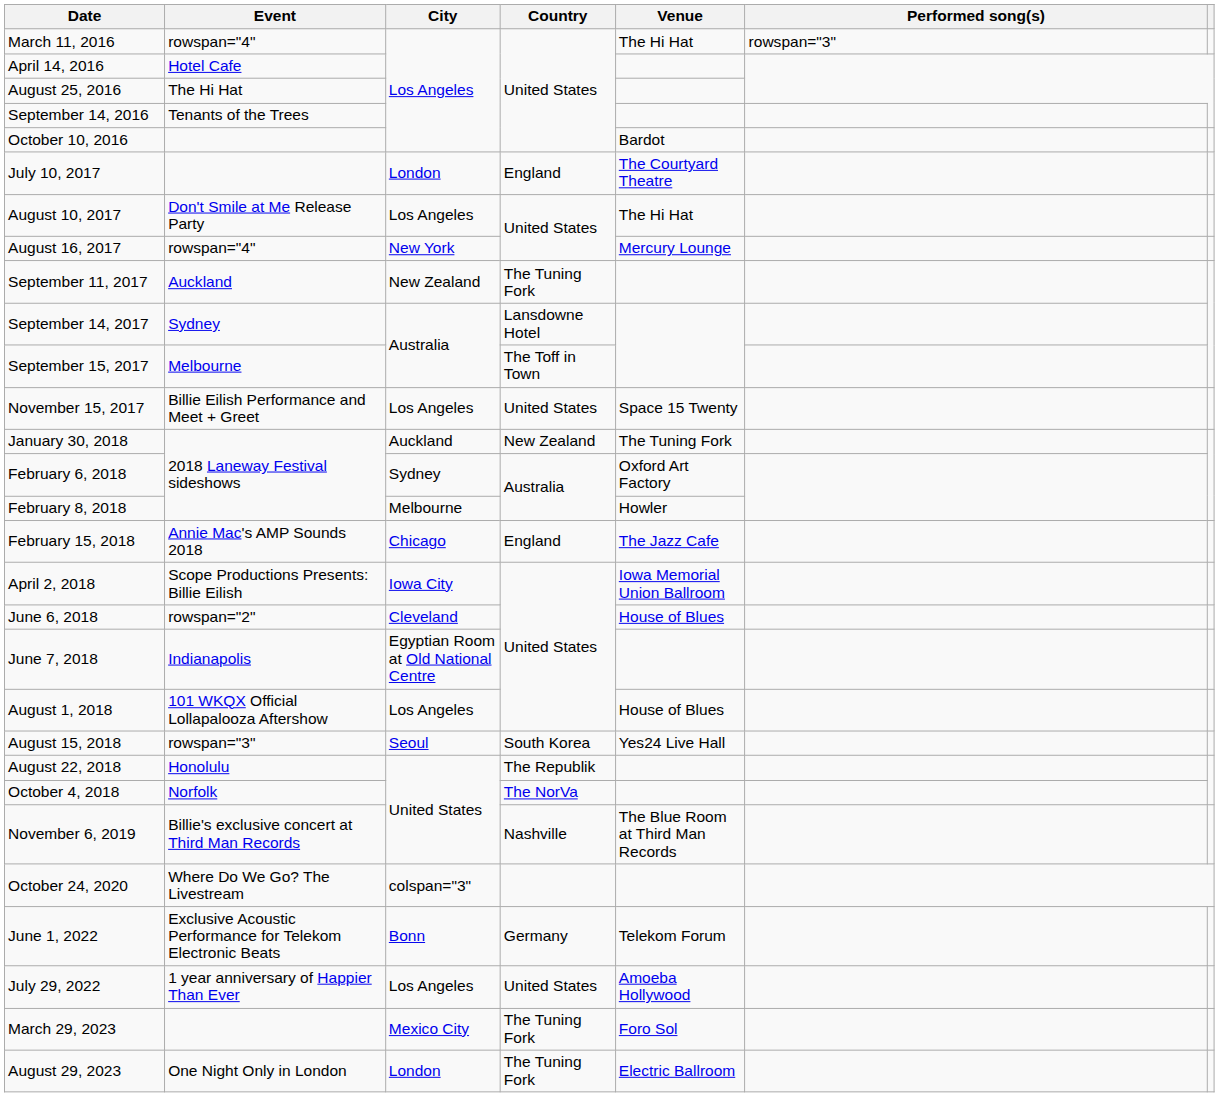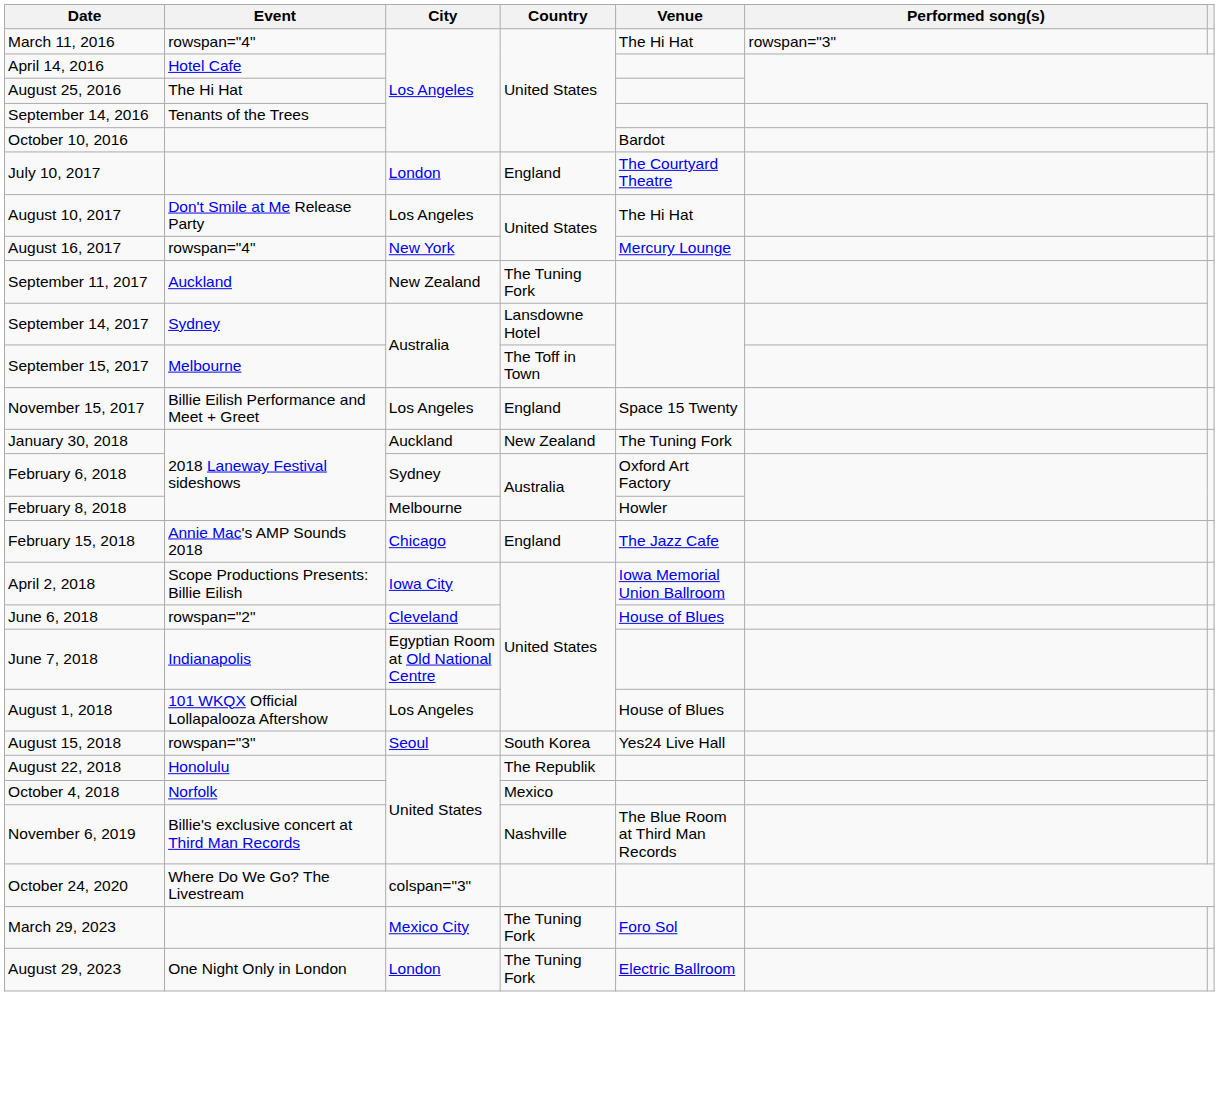(550, 408) United States -> (532, 408) England
(541, 792) The NorVa -> (528, 792) Mexico
- row: (53, 936)
- row: (54, 986)
